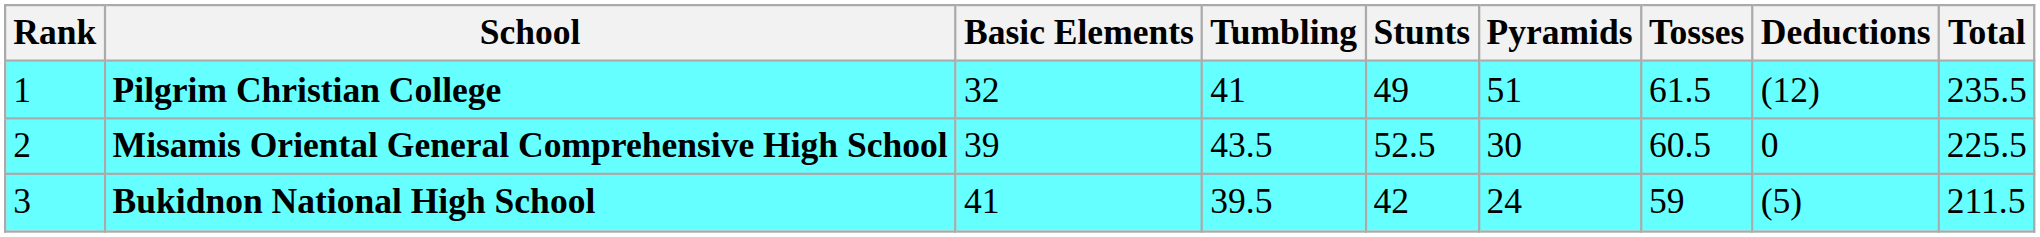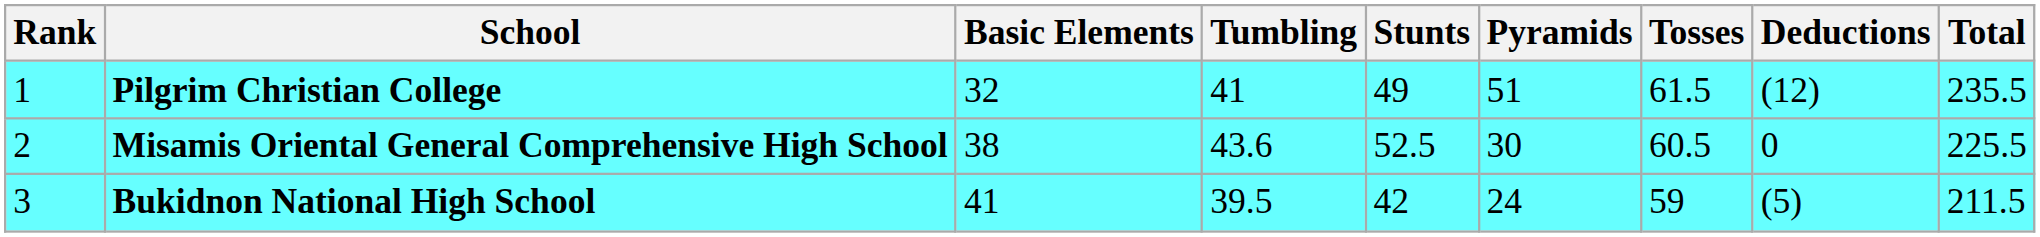(982, 145) 39 -> (982, 145) 38
(1241, 145) 43.5 -> (1241, 145) 43.6
